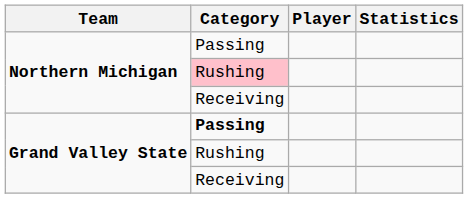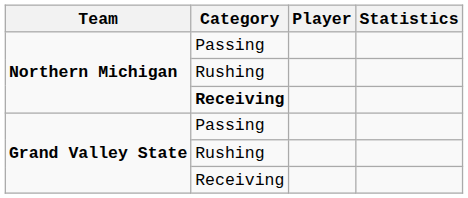(230, 72) pink background -> (230, 72) no background
(240, 99) normal -> (240, 99) bold
(230, 126) bold -> (230, 126) normal
